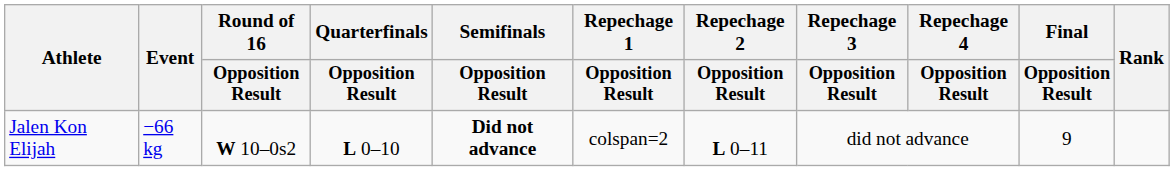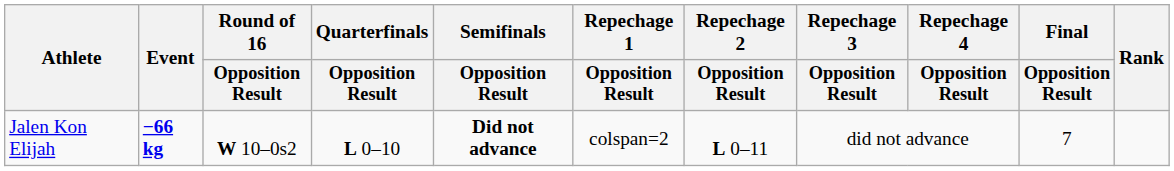(158, 138) normal -> (158, 138) bold
(1067, 138) 9 -> (1067, 138) 7
